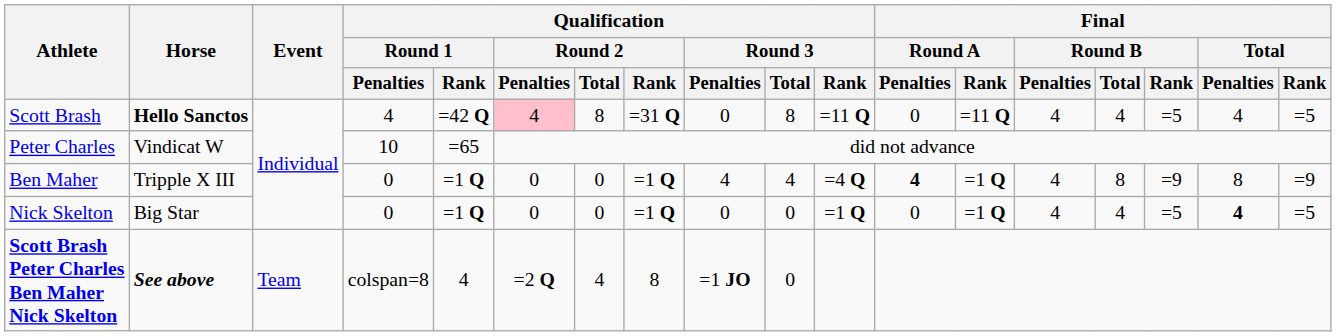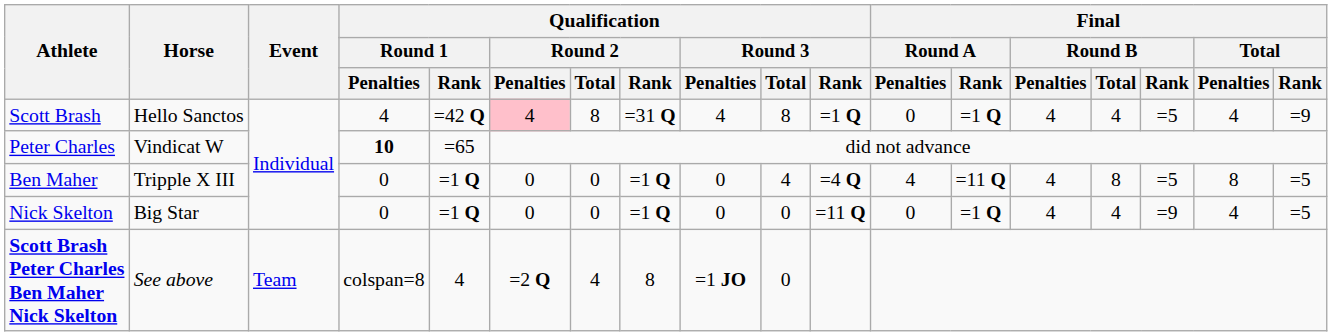(191, 115) bold -> (189, 115) normal
(725, 115) 0 -> (720, 115) 4
(845, 115) =11 Q -> (840, 115) =1 Q
(985, 115) =11 Q -> (981, 115) =1 Q
(1305, 115) =5 -> (1300, 115) =9
(388, 147) normal -> (384, 147) bold
(725, 180) 4 -> (720, 180) 0
(915, 180) bold -> (910, 180) normal
(985, 180) =1 Q -> (981, 180) =11 Q
(1171, 180) =9 -> (1167, 180) =5
(1305, 180) =9 -> (1300, 180) =5
(845, 212) =1 Q -> (840, 212) =11 Q
(1171, 212) =5 -> (1167, 212) =9
(1238, 212) bold -> (1234, 212) normal
(174, 280) bold -> (173, 280) normal
